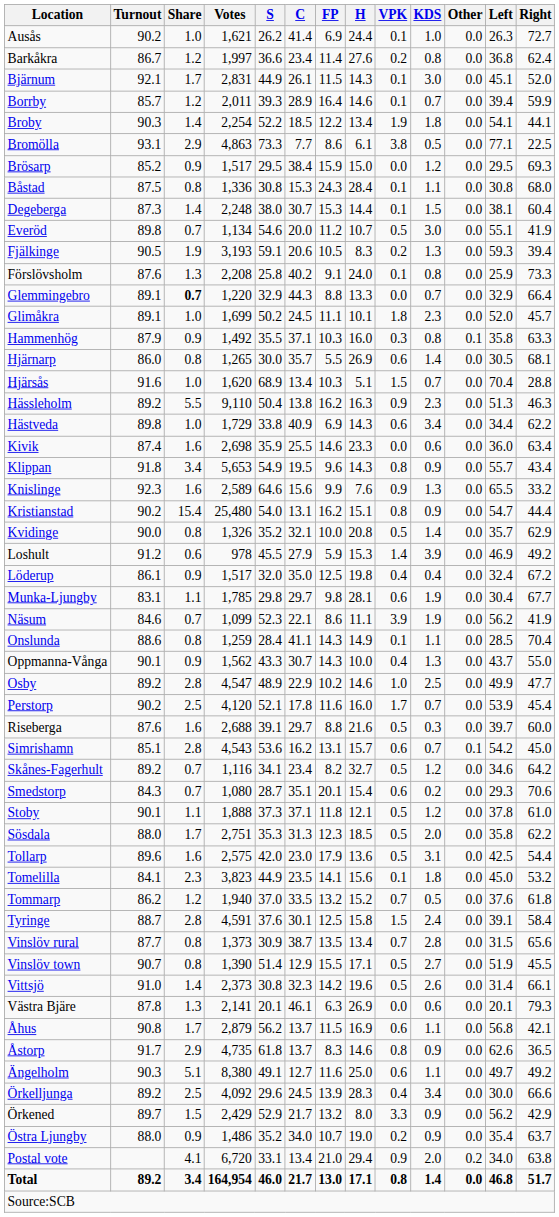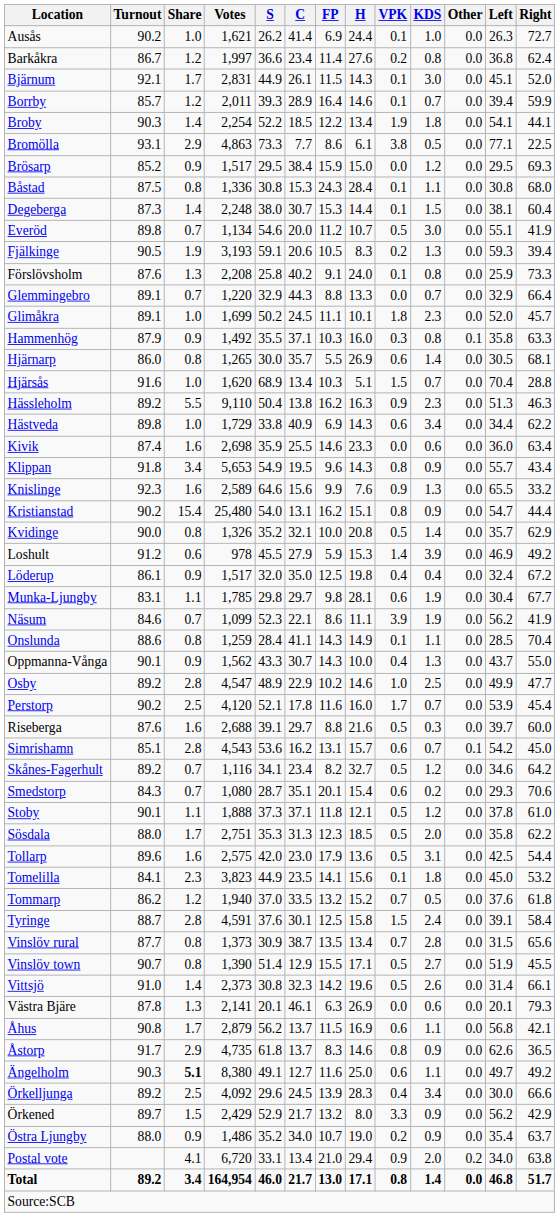(193, 295) bold -> (193, 295) normal
(193, 1072) normal -> (193, 1072) bold
